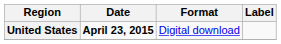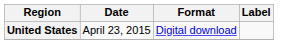(118, 30) bold -> (117, 30) normal
